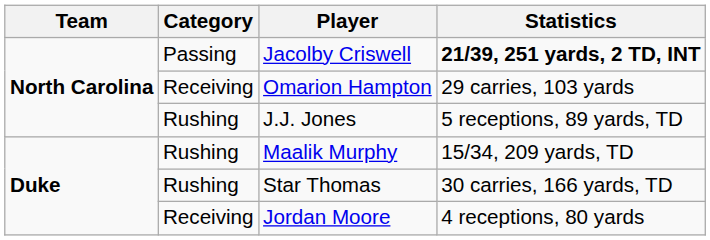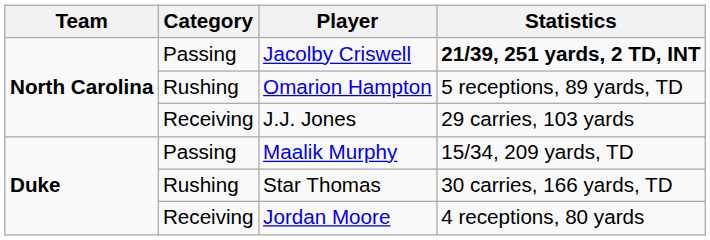(208, 86) Receiving -> (201, 86) Rushing
(538, 86) 29 carries, 103 yards -> (562, 86) 5 receptions, 89 yards, TD
(201, 119) Rushing -> (208, 119) Receiving
(562, 119) 5 receptions, 89 yards, TD -> (538, 119) 29 carries, 103 yards
(201, 152) Rushing -> (200, 152) Passing
